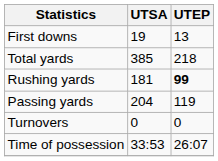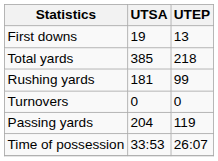(181, 79) bold -> (181, 79) normal
rows swapped: (50, 101) <-> (38, 123)
